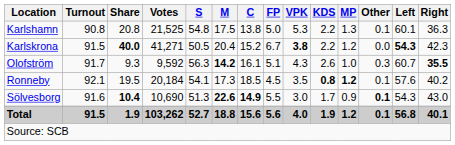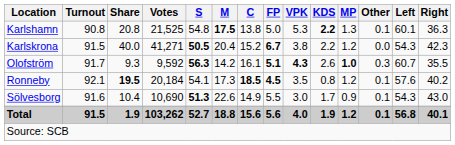(225, 30) normal -> (225, 30) bold
(328, 30) normal -> (328, 30) bold
(129, 47) bold -> (129, 47) normal
(199, 47) normal -> (199, 47) bold
(273, 47) normal -> (273, 47) bold
(300, 47) bold -> (300, 47) normal
(405, 47) bold -> (405, 47) normal
(199, 64) normal -> (199, 64) bold
(225, 64) bold -> (225, 64) normal
(273, 64) normal -> (273, 64) bold
(300, 64) normal -> (300, 64) bold
(349, 64) normal -> (349, 64) bold
(438, 64) bold -> (438, 64) normal
(129, 81) normal -> (129, 81) bold
(250, 81) normal -> (250, 81) bold
(273, 81) normal -> (273, 81) bold
(328, 81) bold -> (328, 81) normal
(349, 81) bold -> (349, 81) normal
(129, 98) bold -> (129, 98) normal
(199, 98) normal -> (199, 98) bold
(225, 98) bold -> (225, 98) normal
(250, 98) bold -> (250, 98) normal
(382, 98) bold -> (382, 98) normal
